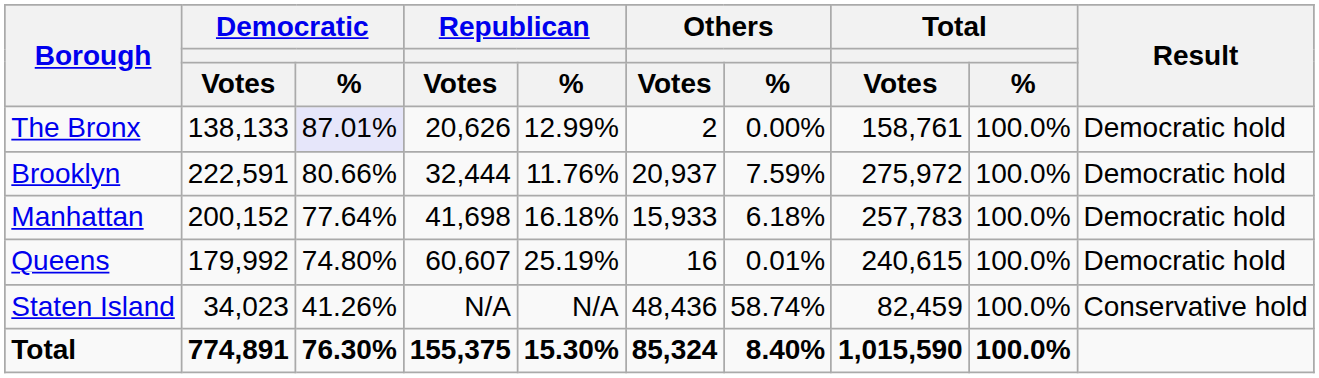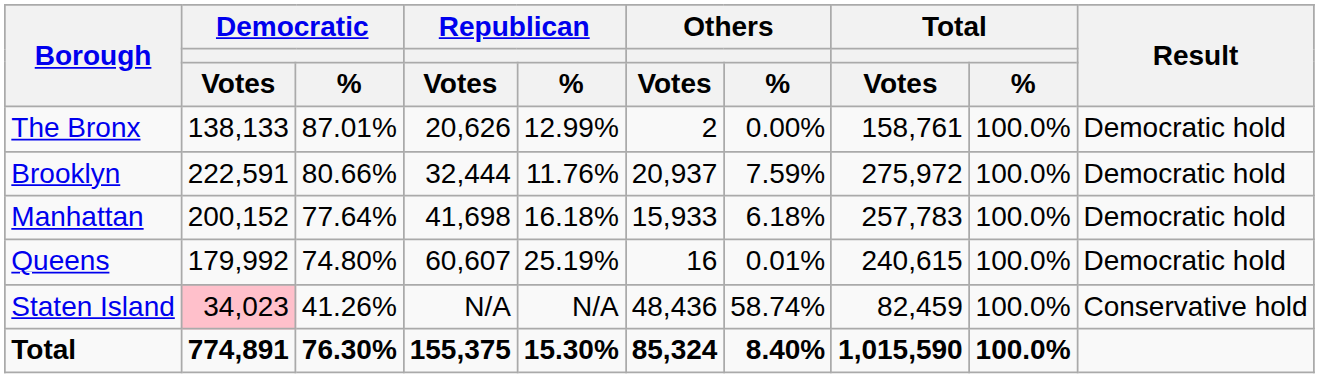(349, 128) lavender background -> (349, 128) no background
(246, 306) no background -> (246, 306) pink background
